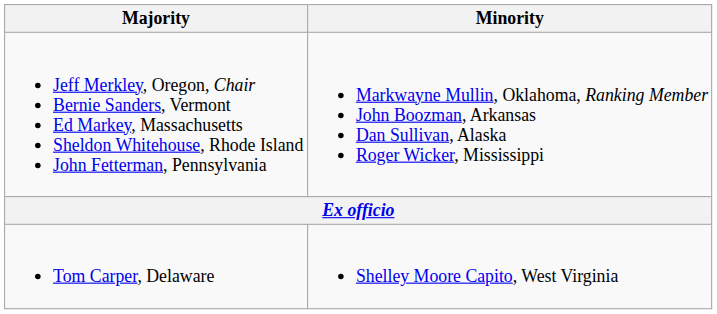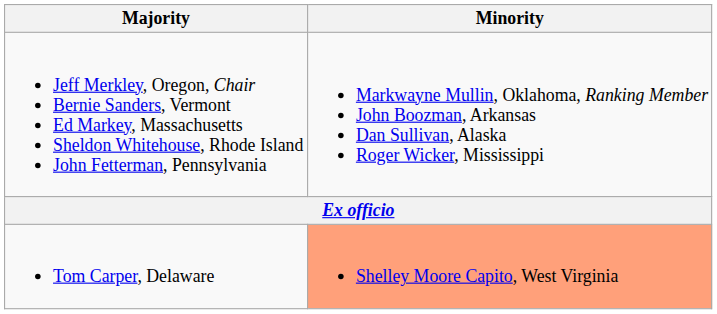(510, 276) no background -> (510, 276) lightsalmon background
